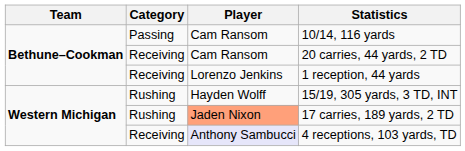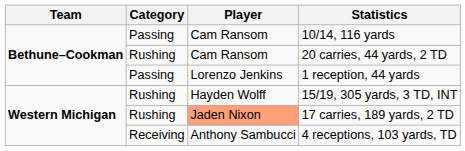(157, 55) Receiving -> (152, 55) Rushing
(157, 75) Receiving -> (152, 75) Passing
(243, 135) lavender background -> (243, 135) no background
